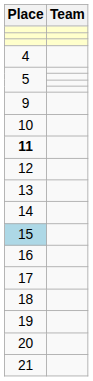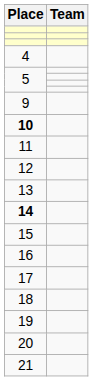(26, 125) normal -> (26, 125) bold
(26, 147) bold -> (26, 147) normal
(26, 212) normal -> (26, 212) bold
(26, 234) lightblue background -> (26, 234) no background
